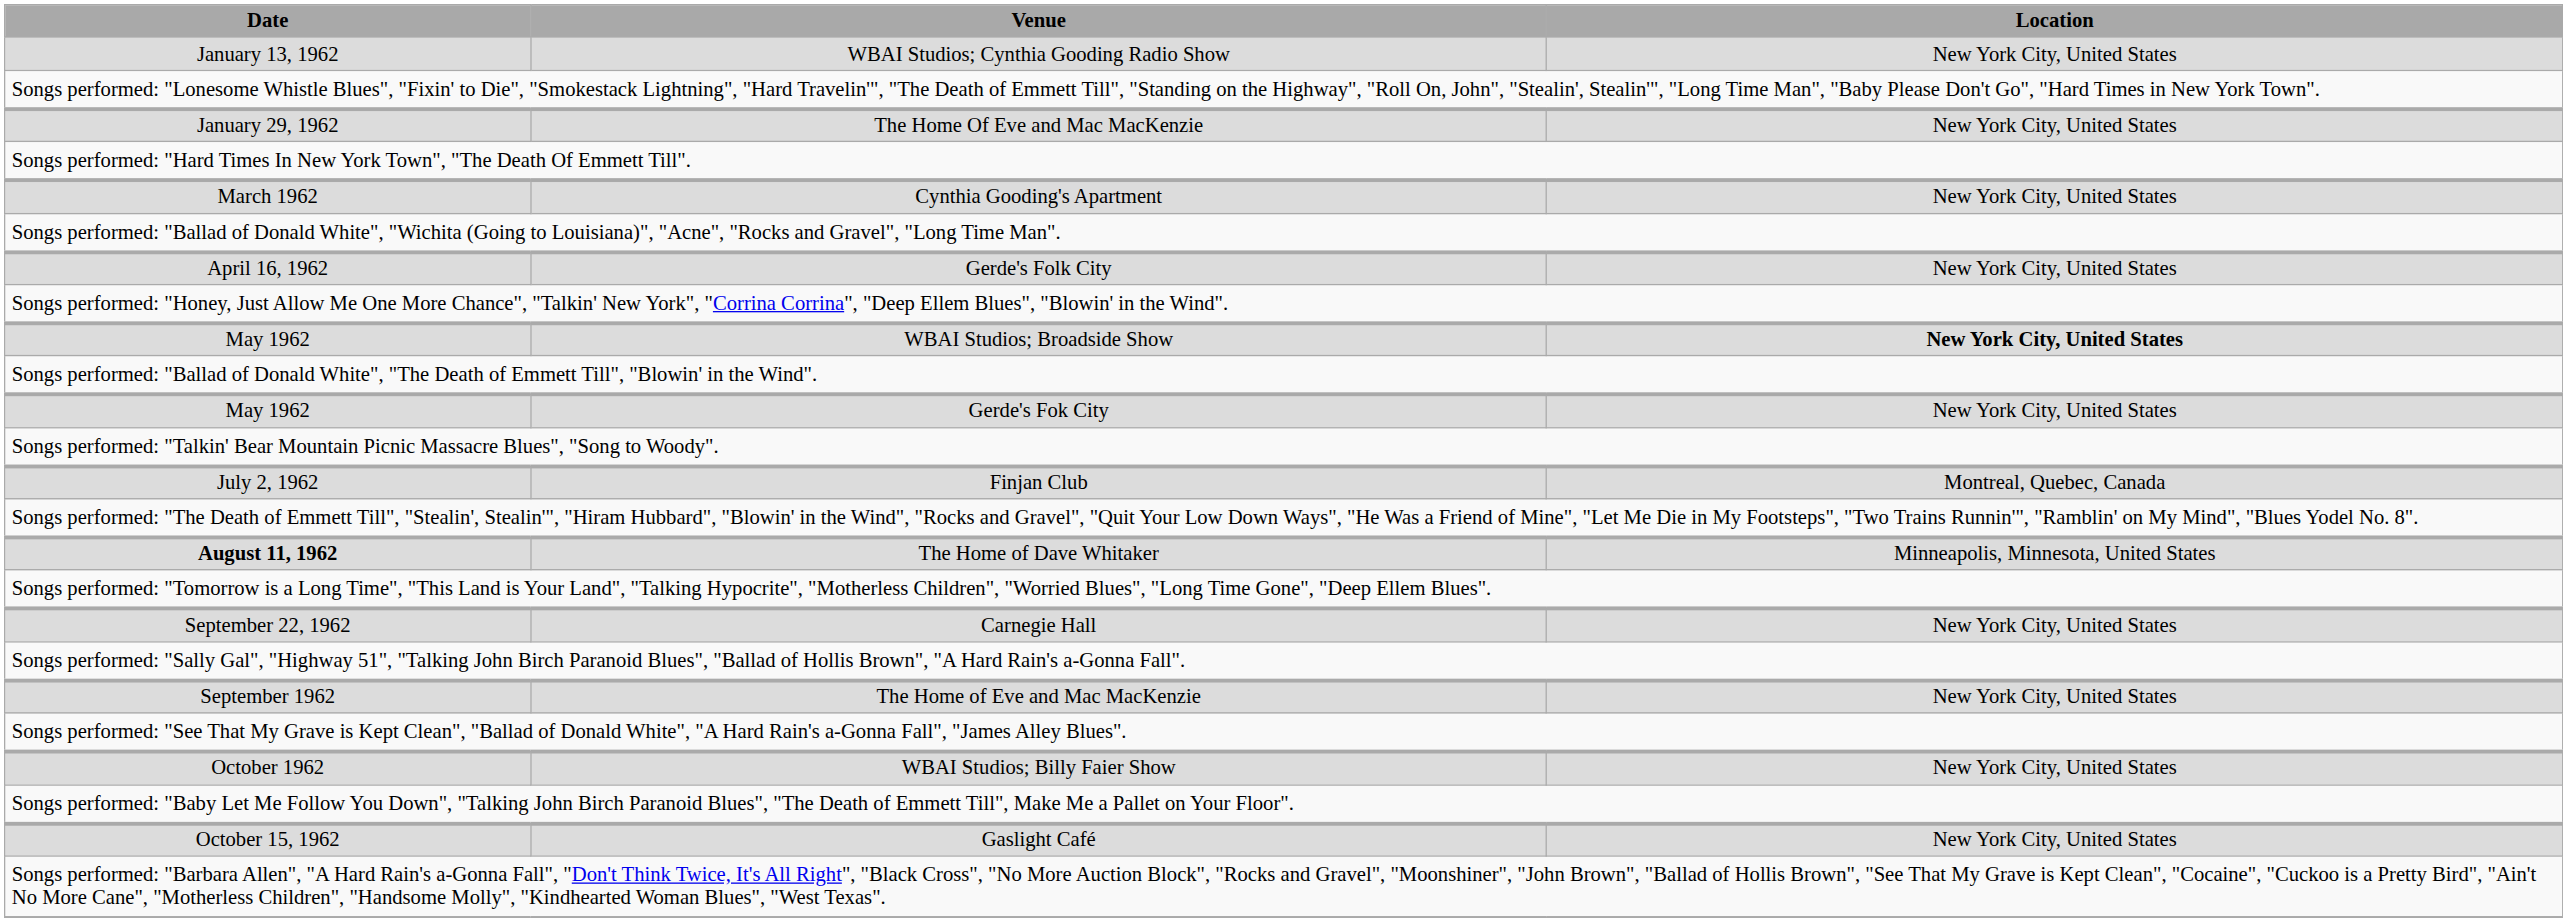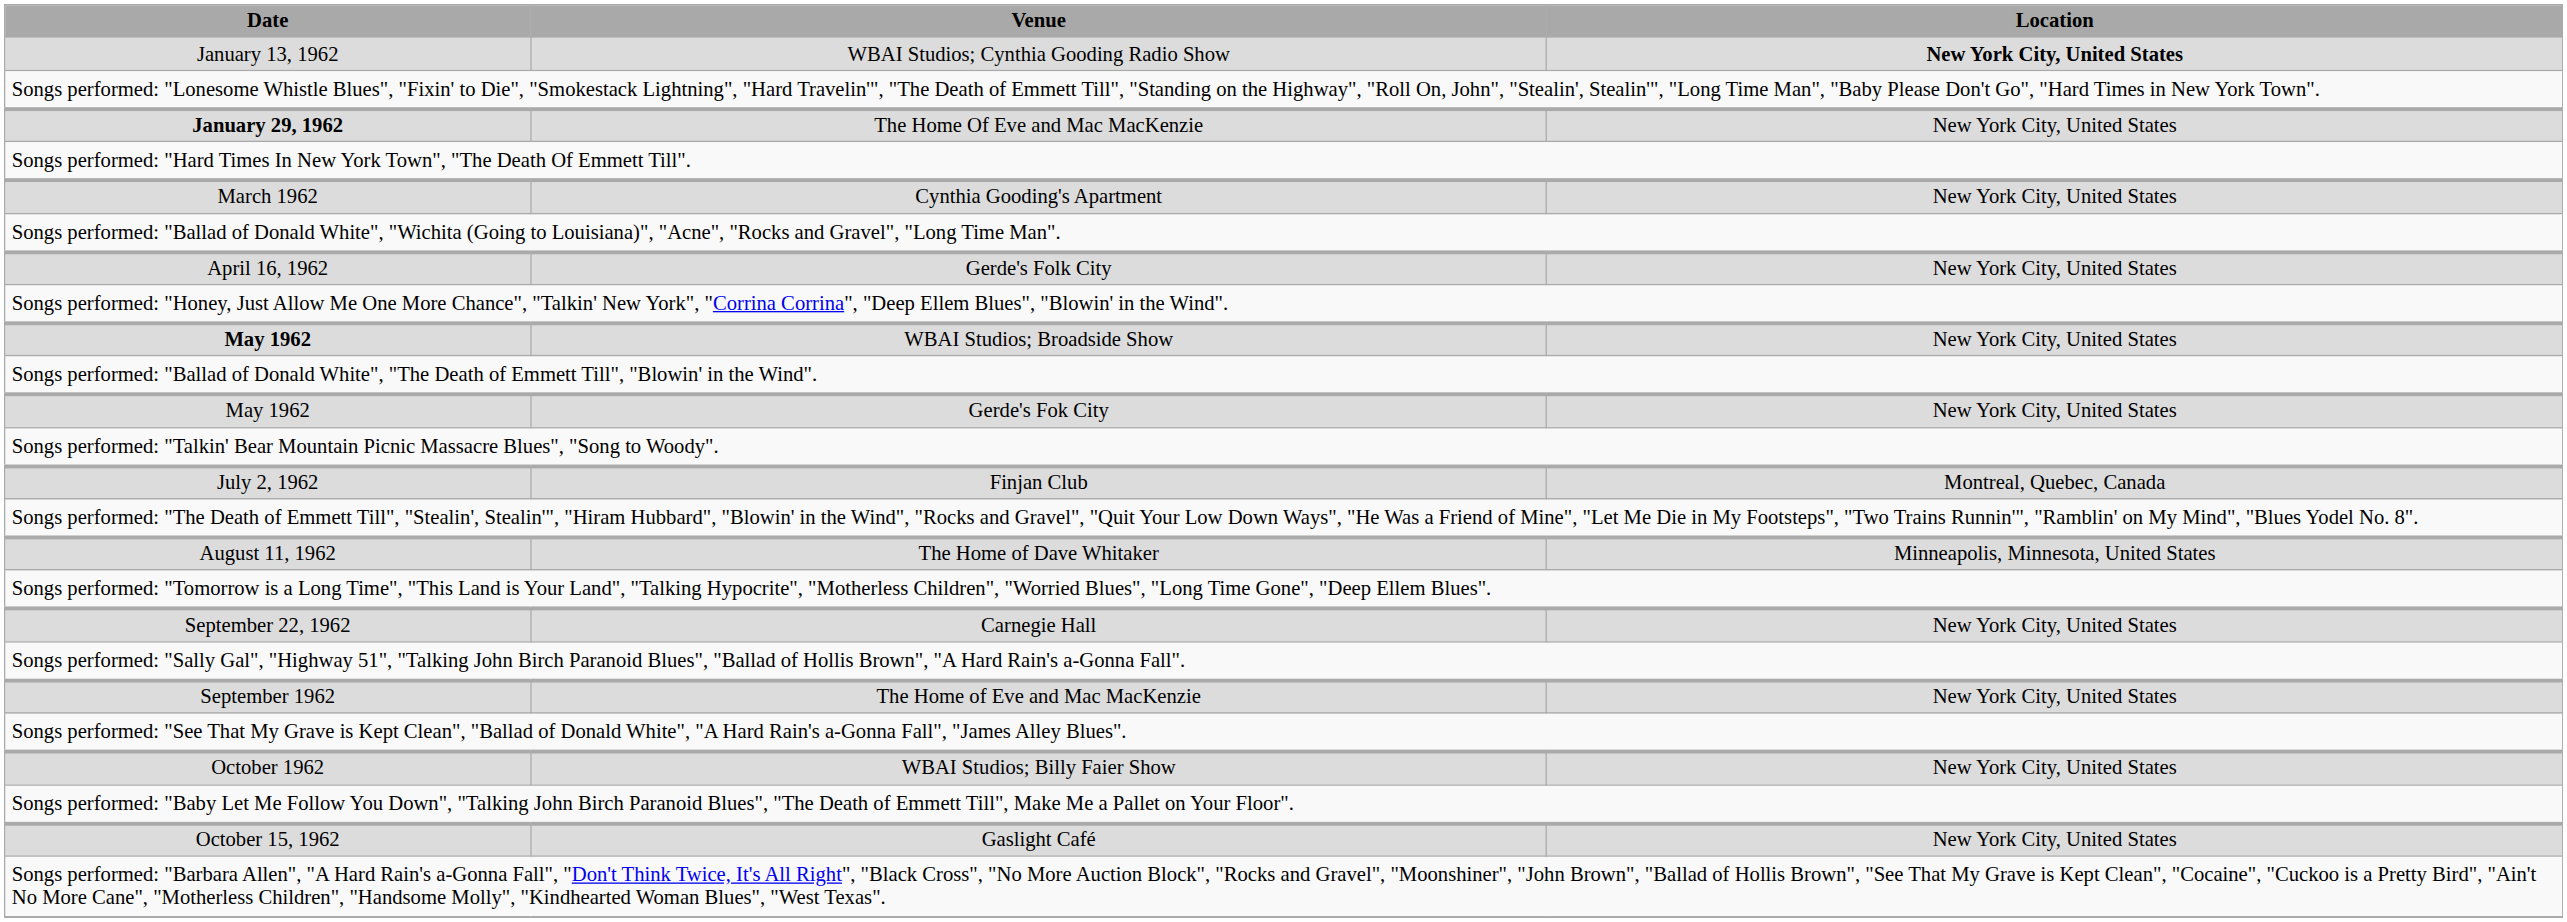(2055, 53) normal -> (2055, 53) bold
(268, 125) normal -> (268, 125) bold
(268, 339) normal -> (268, 339) bold
(2055, 339) bold -> (2055, 339) normal
(268, 553) bold -> (268, 553) normal
